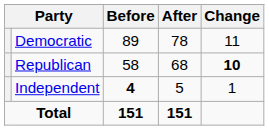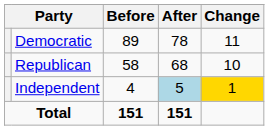(232, 64) bold -> (232, 64) normal
(131, 88) bold -> (131, 88) normal
(179, 88) no background -> (179, 88) lightblue background
(232, 88) no background -> (232, 88) gold background
